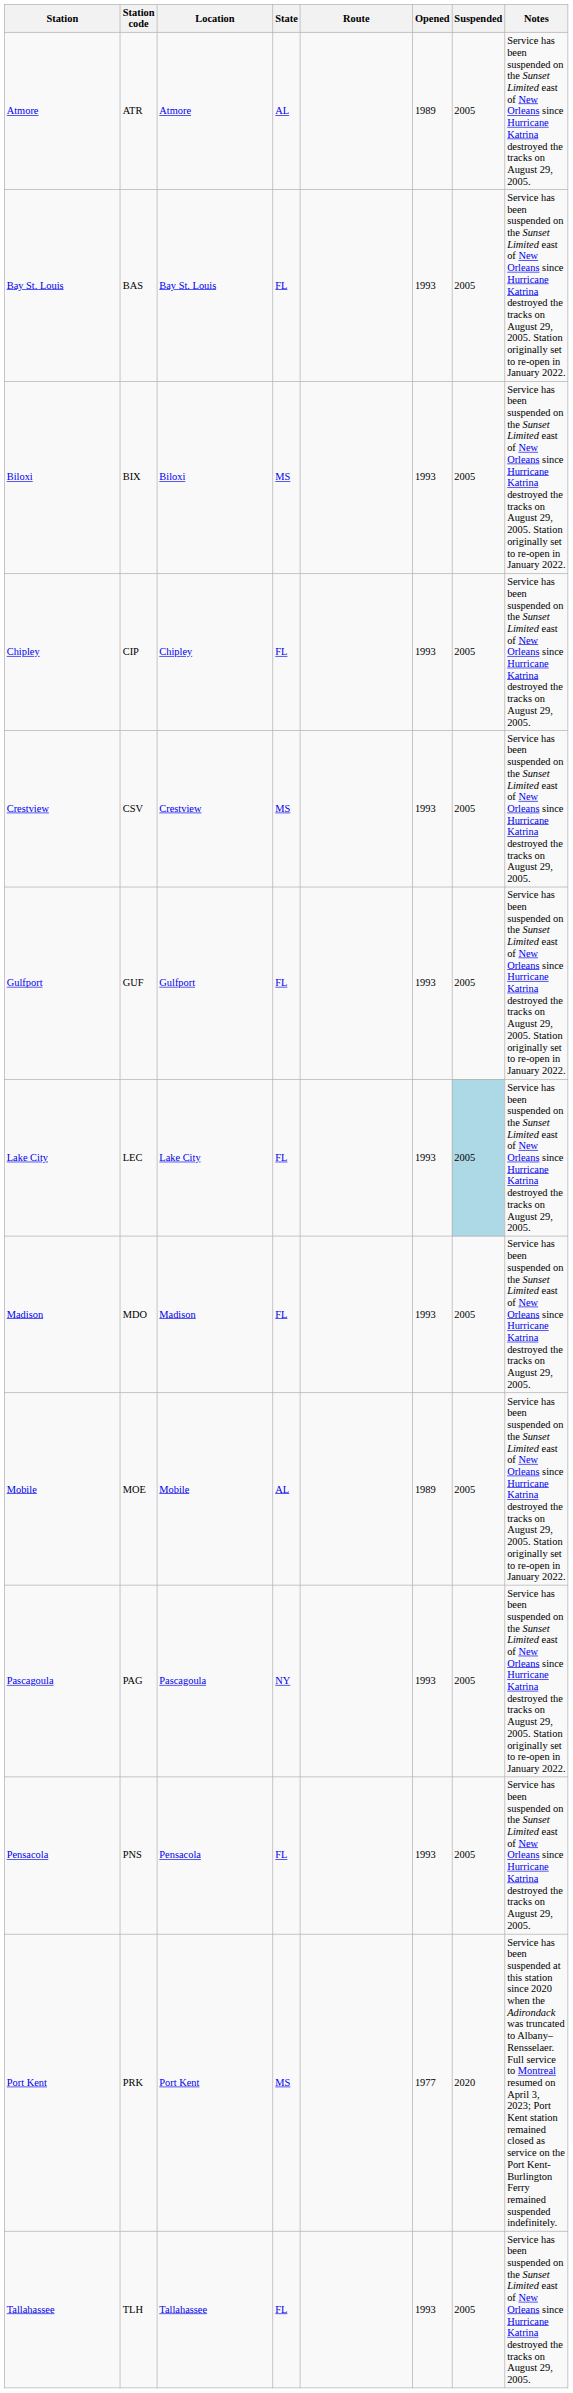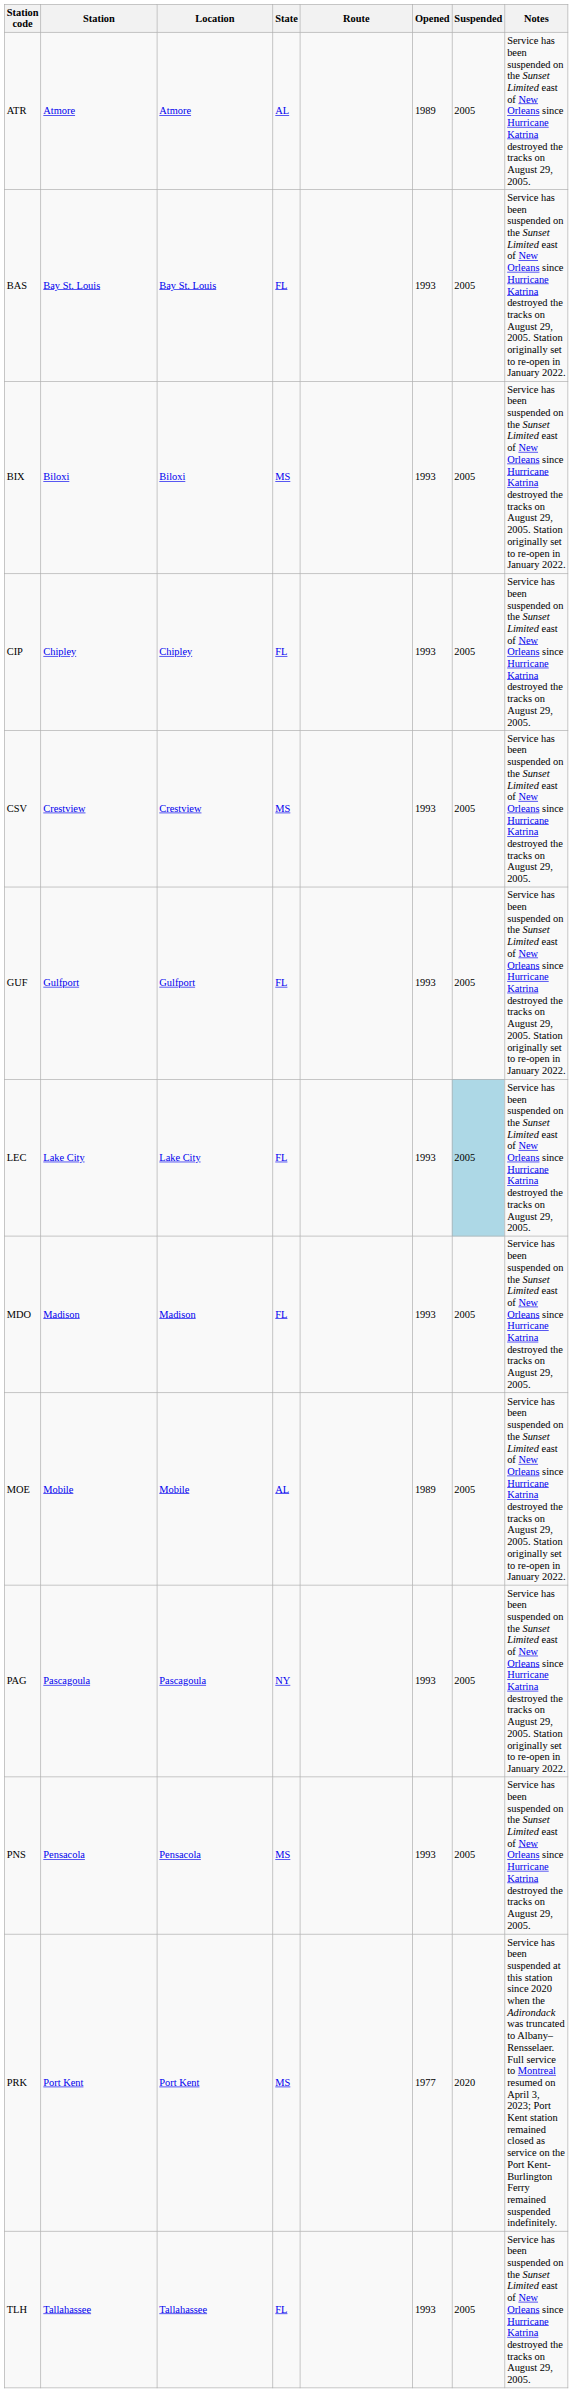columns swapped: (62, 18) <-> (139, 18)
(281, 1855) FL -> (283, 1855) MS
